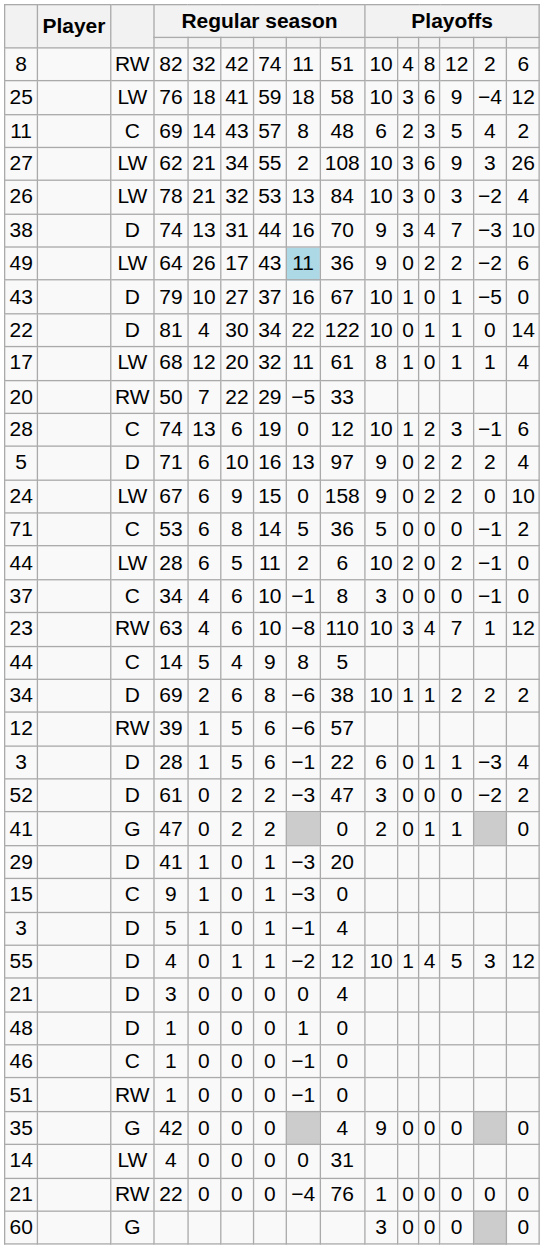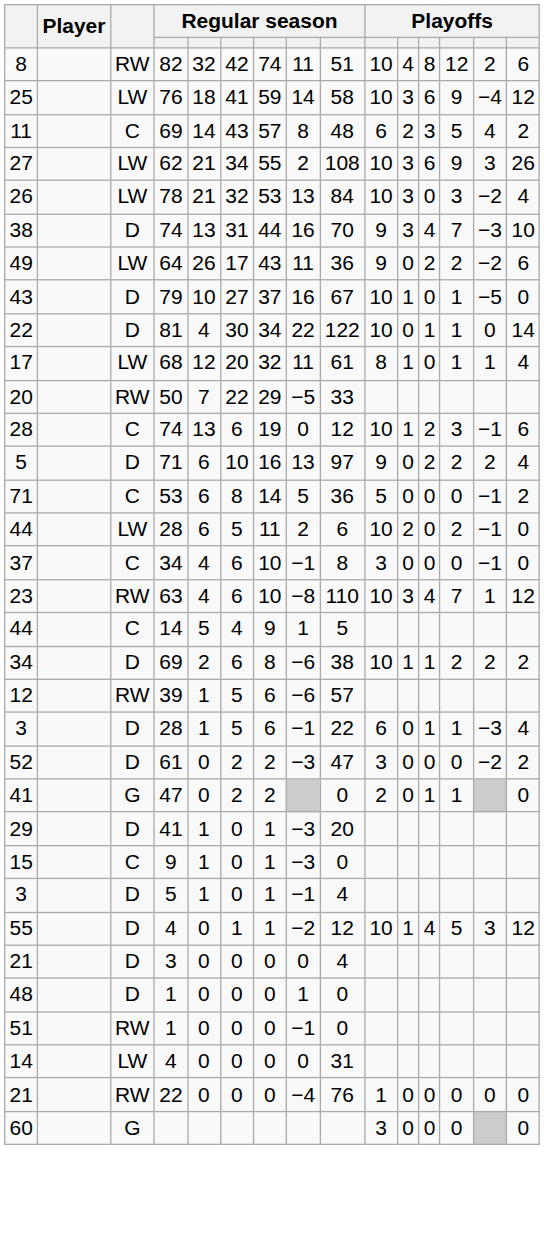(303, 97) 18 -> (303, 97) 14
(303, 263) lightblue background -> (303, 263) no background
- row: (21, 496)
(303, 662) 8 -> (303, 629) 1
- row: (21, 1061)
- row: (21, 1127)
